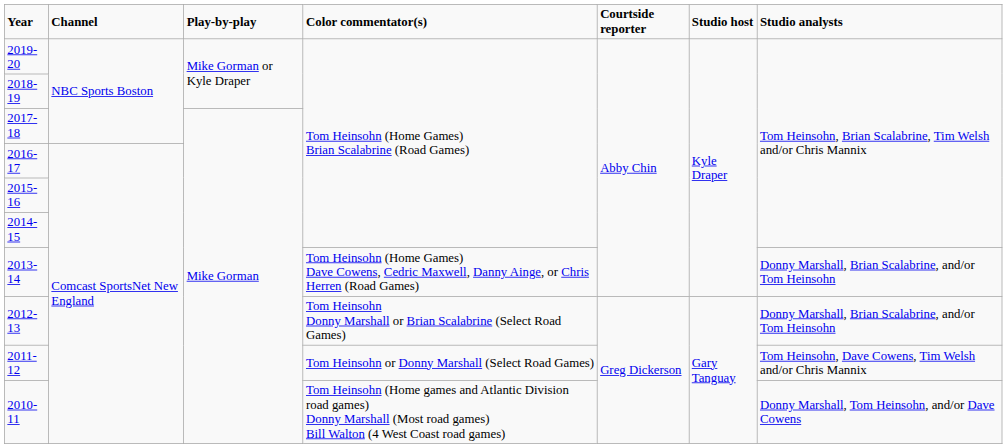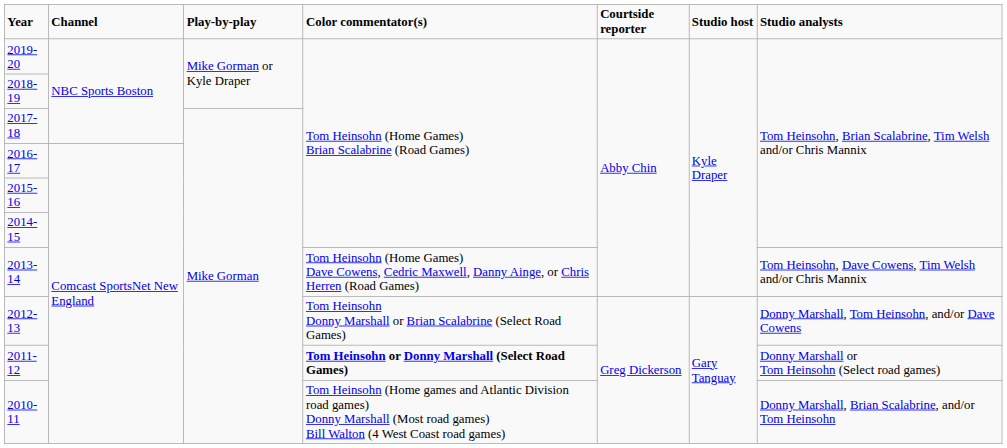(867, 271) Donny Marshall, Brian Scalabrine, and/or Tom Heinsohn -> (868, 271) Tom Heinsohn, Dave Cowens, Tim Welsh and/or Chris Mannix
(867, 321) Donny Marshall, Brian Scalabrine, and/or Tom Heinsohn -> (877, 321) Donny Marshall, Tom Heinsohn, and/or Dave Cowens
(450, 362) normal -> (435, 362) bold
(868, 362) Tom Heinsohn, Dave Cowens, Tim Welsh and/or Chris Mannix -> (850, 362) Donny Marshall or Tom Heinsohn (Select road games)
(877, 412) Donny Marshall, Tom Heinsohn, and/or Dave Cowens -> (867, 412) Donny Marshall, Brian Scalabrine, and/or Tom Heinsohn
